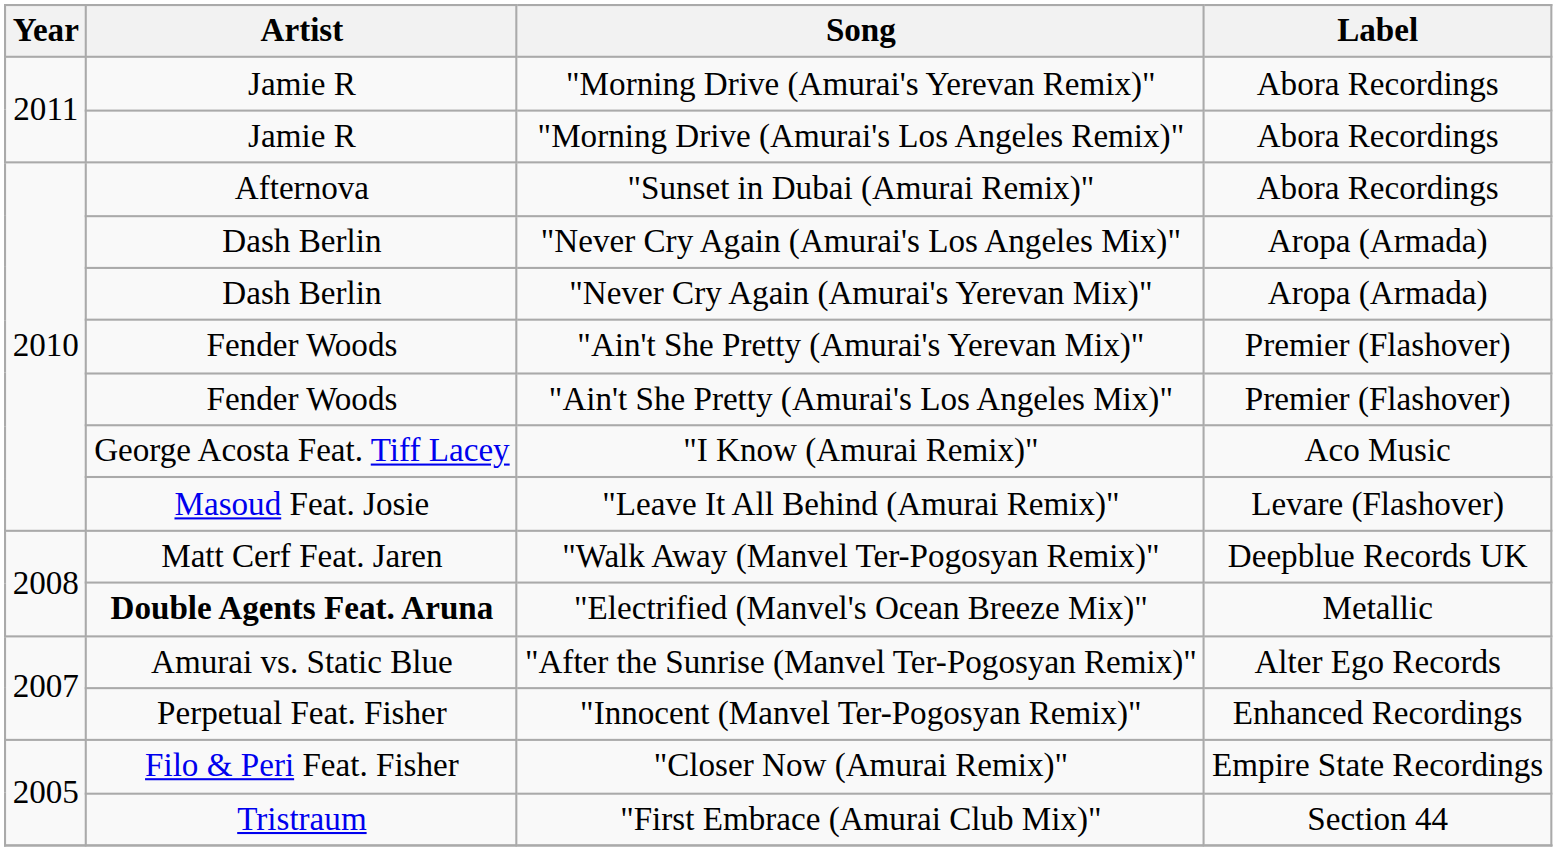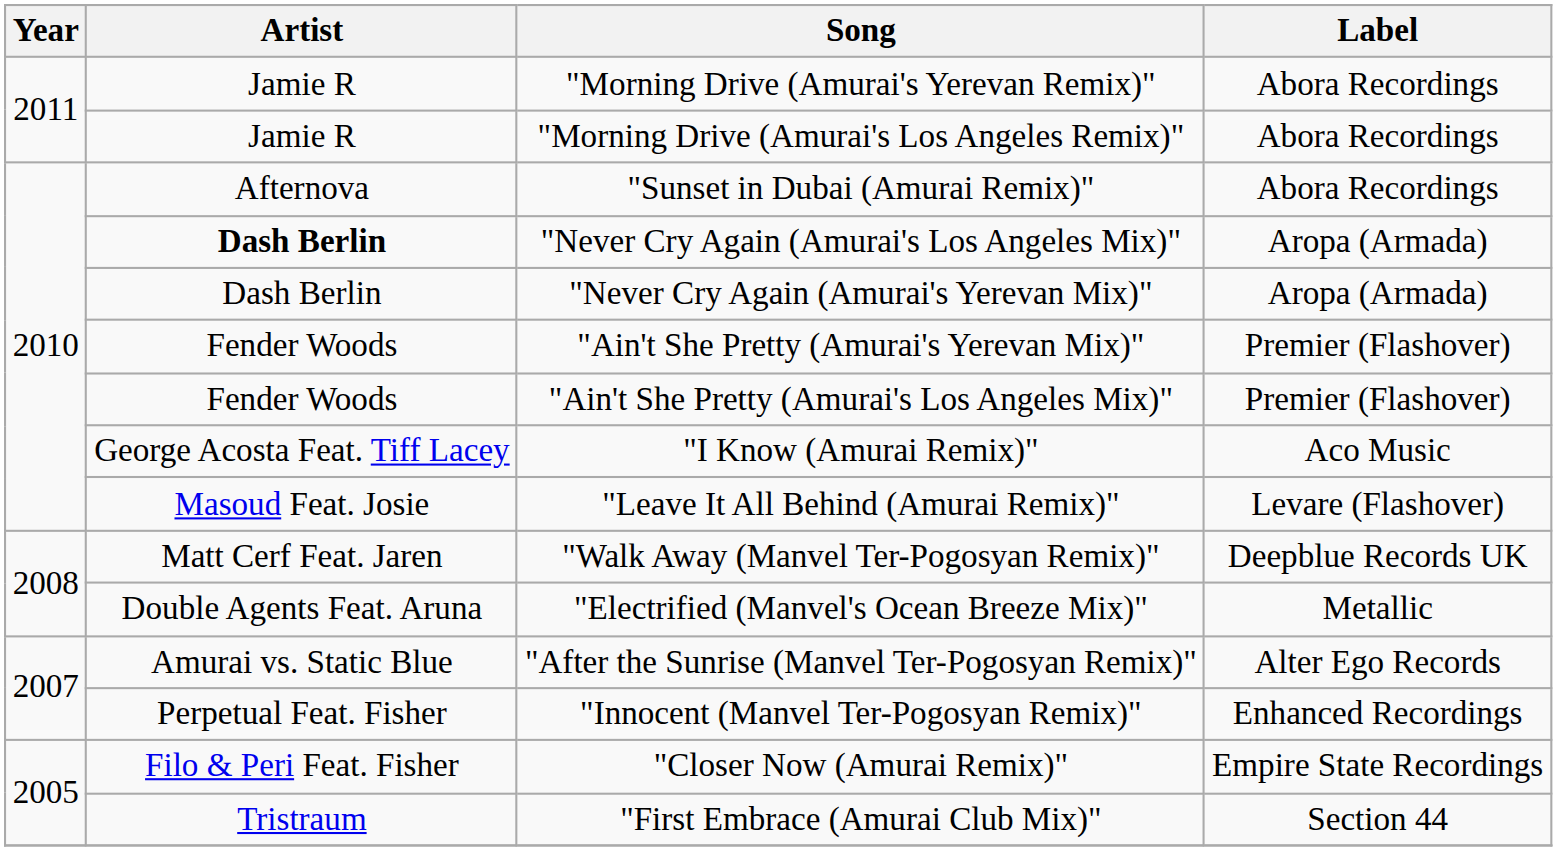(302, 240) normal -> (302, 240) bold
(302, 608) bold -> (302, 608) normal
